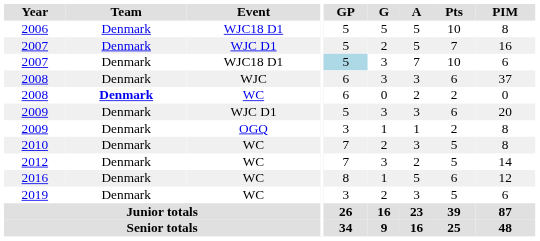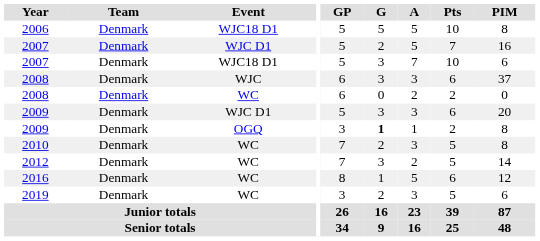(346, 62) lightblue background -> (342, 62) no background
(126, 95) bold -> (124, 95) normal
(384, 128) normal -> (381, 128) bold
